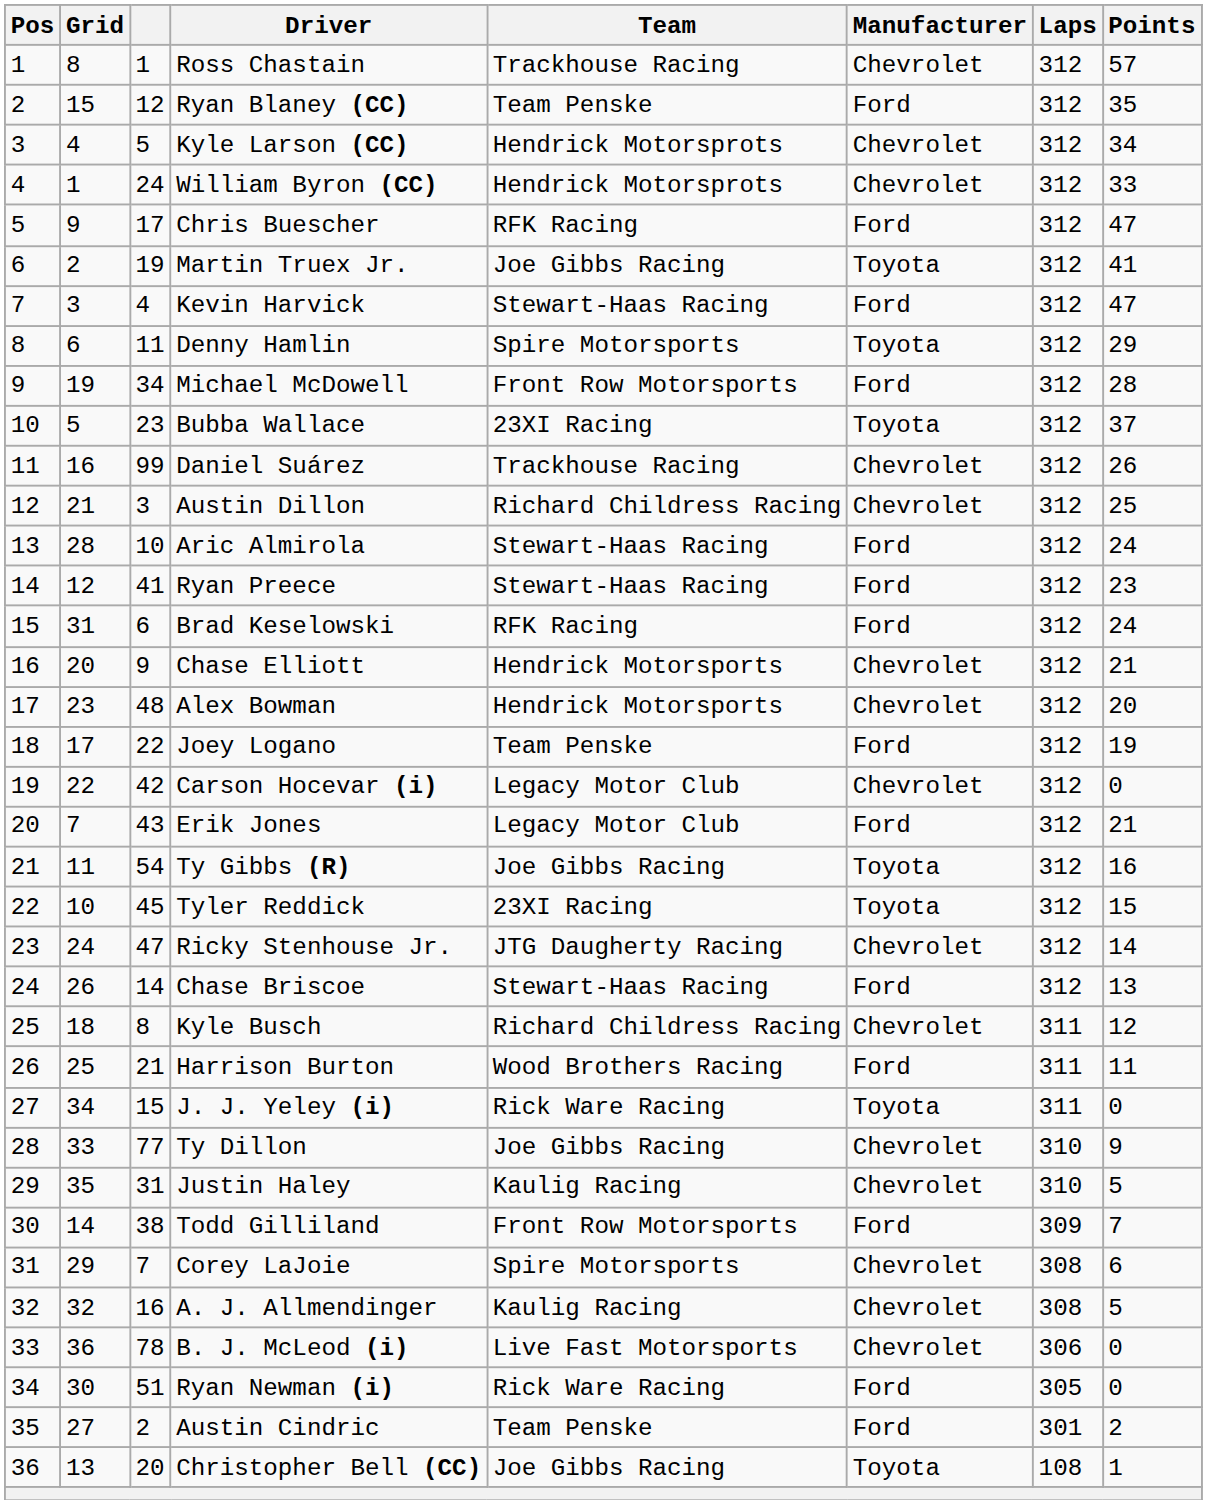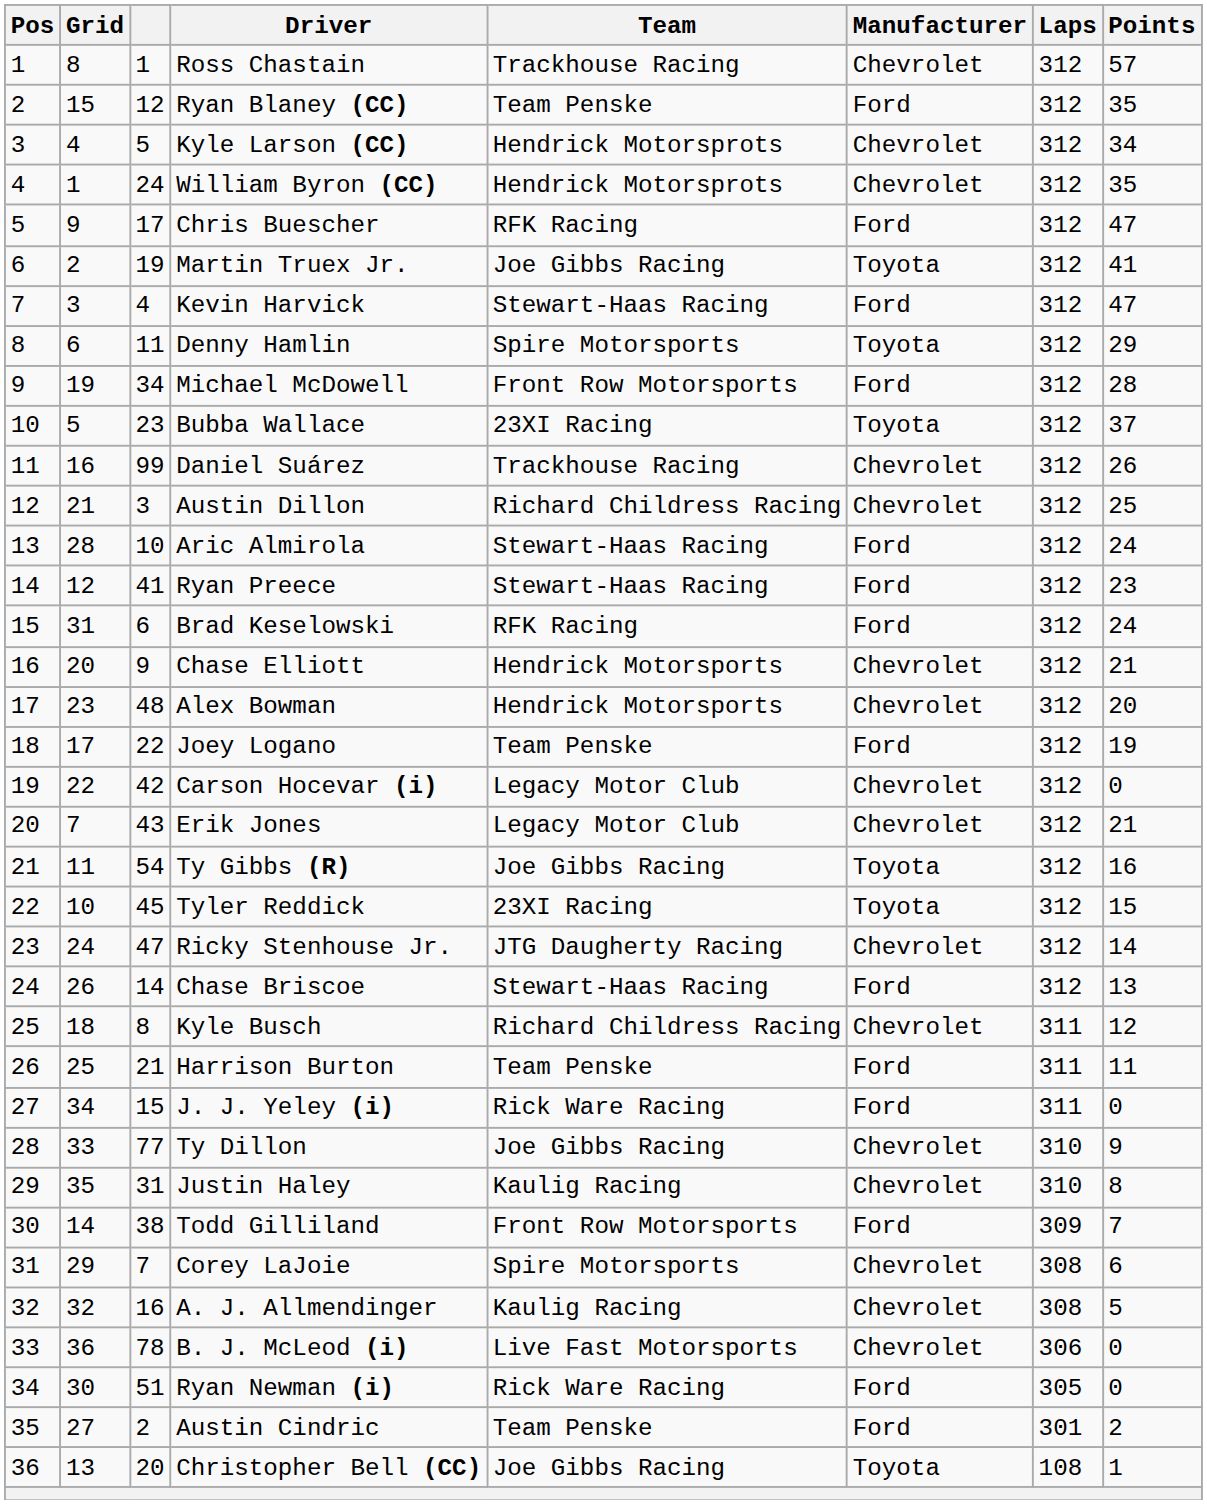(1123, 185) 33 -> (1123, 185) 35
(882, 826) Ford -> (918, 826) Chevrolet
(638, 1067) Wood Brothers Racing -> (573, 1067) Team Penske
(896, 1107) Toyota -> (882, 1107) Ford
(1116, 1187) 5 -> (1116, 1187) 8
